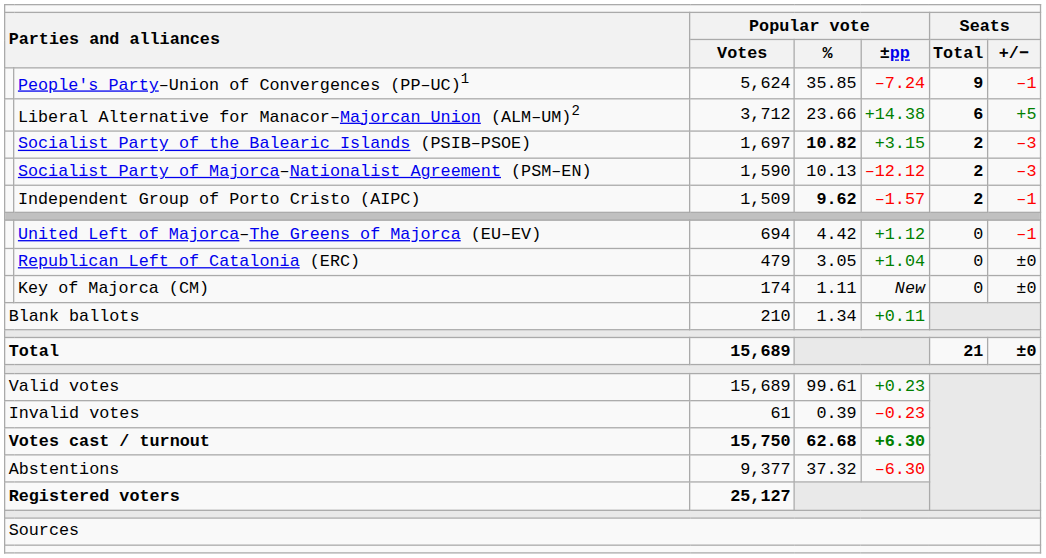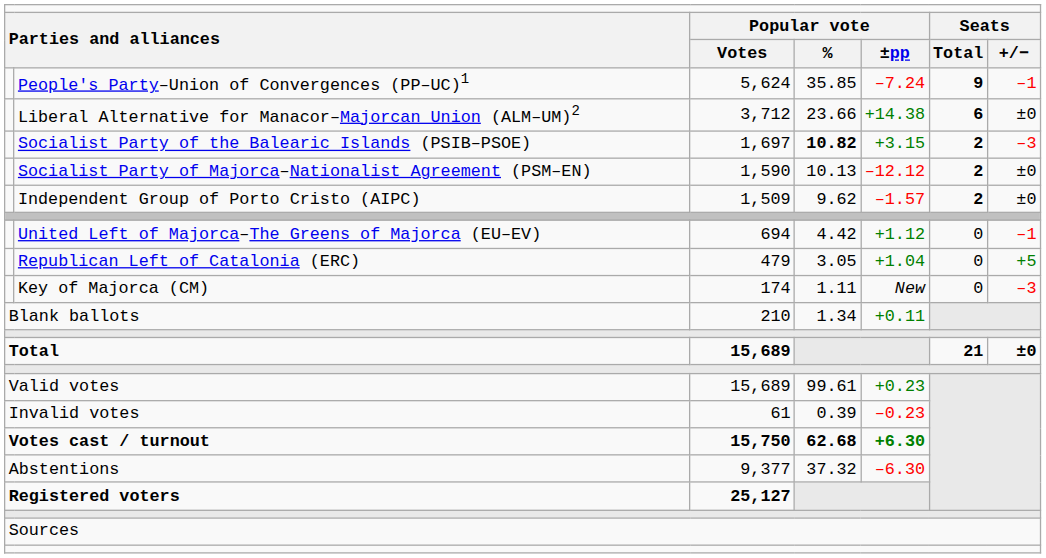(1026, 115) +5 -> (1026, 115) ±0
(1026, 172) –3 -> (1026, 172) ±0
(837, 199) bold -> (837, 199) normal
(1026, 199) –1 -> (1026, 199) ±0
(1026, 262) ±0 -> (1026, 262) +5
(1026, 289) ±0 -> (1026, 289) –3
